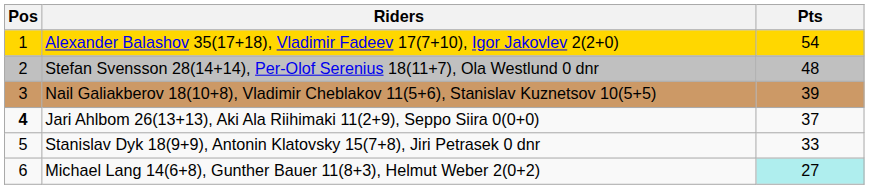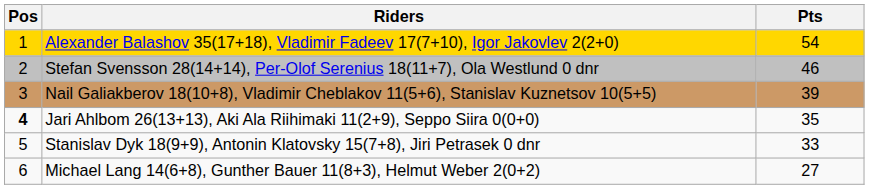(810, 68) 48 -> (810, 68) 46
(810, 119) 37 -> (810, 119) 35
(810, 171) paleturquoise background -> (810, 171) no background
